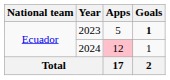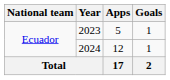(149, 30) bold -> (149, 30) normal
(118, 48) pink background -> (118, 48) no background
